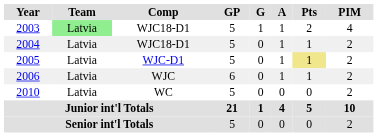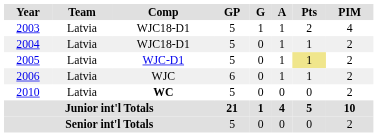(82, 28) lightgreen background -> (82, 28) no background
(163, 92) normal -> (163, 92) bold
